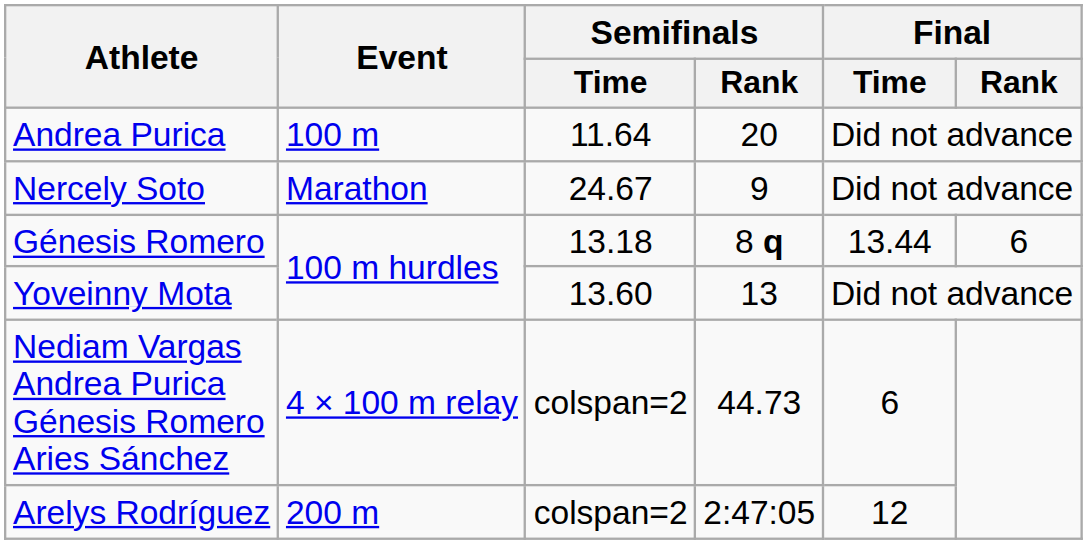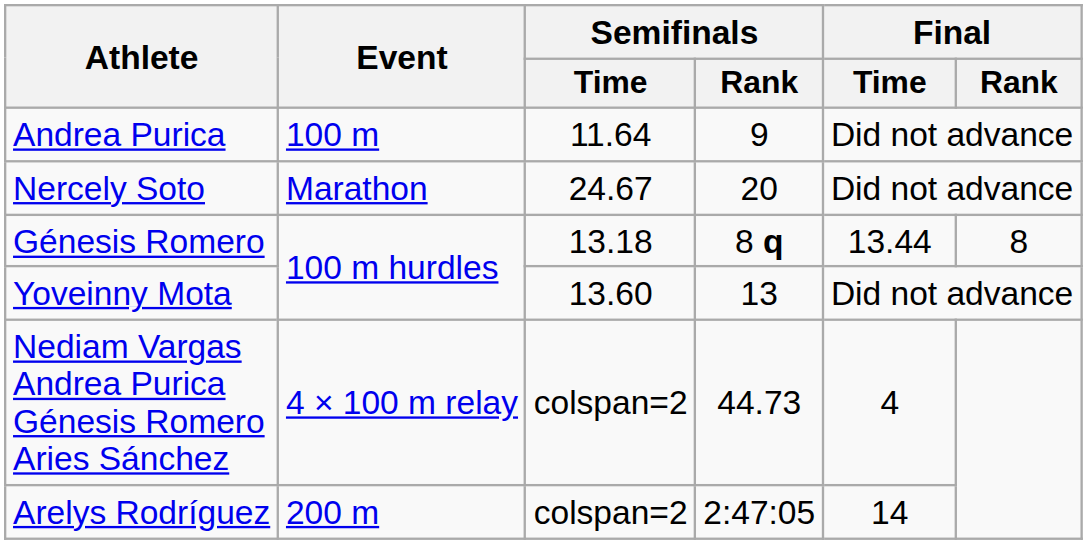(759, 135) 20 -> (759, 135) 9
(759, 188) 9 -> (759, 188) 20
(1019, 241) 6 -> (1019, 241) 8
(890, 403) 6 -> (890, 403) 4
(890, 512) 12 -> (890, 512) 14
